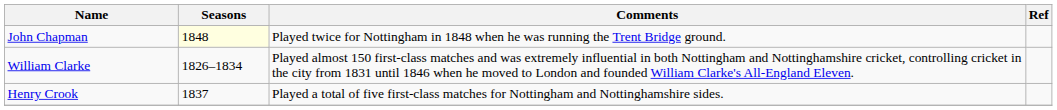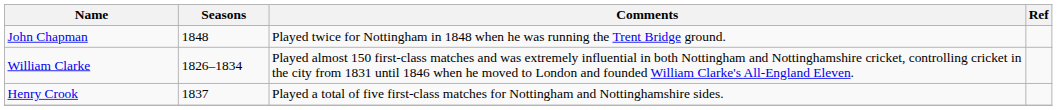(195, 36) lightyellow background -> (195, 36) no background
